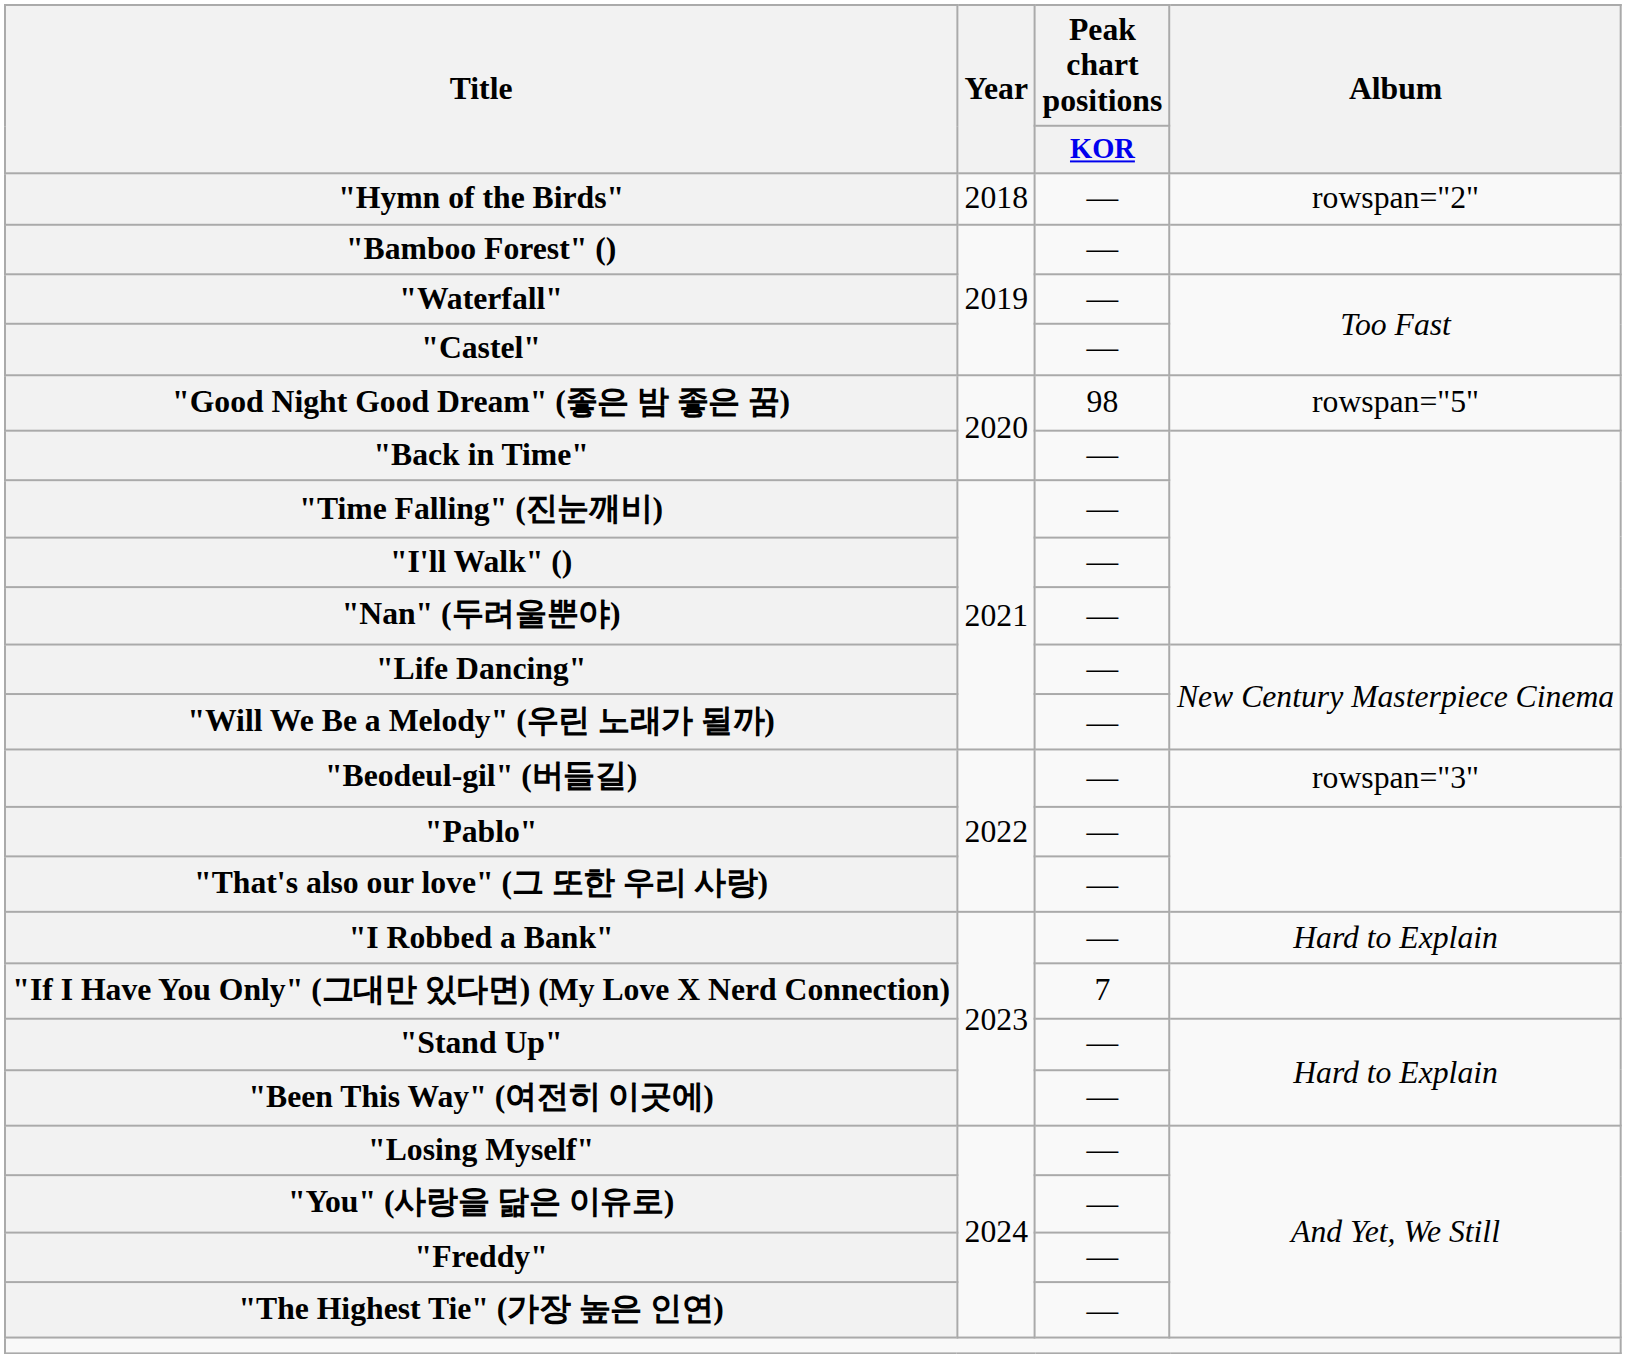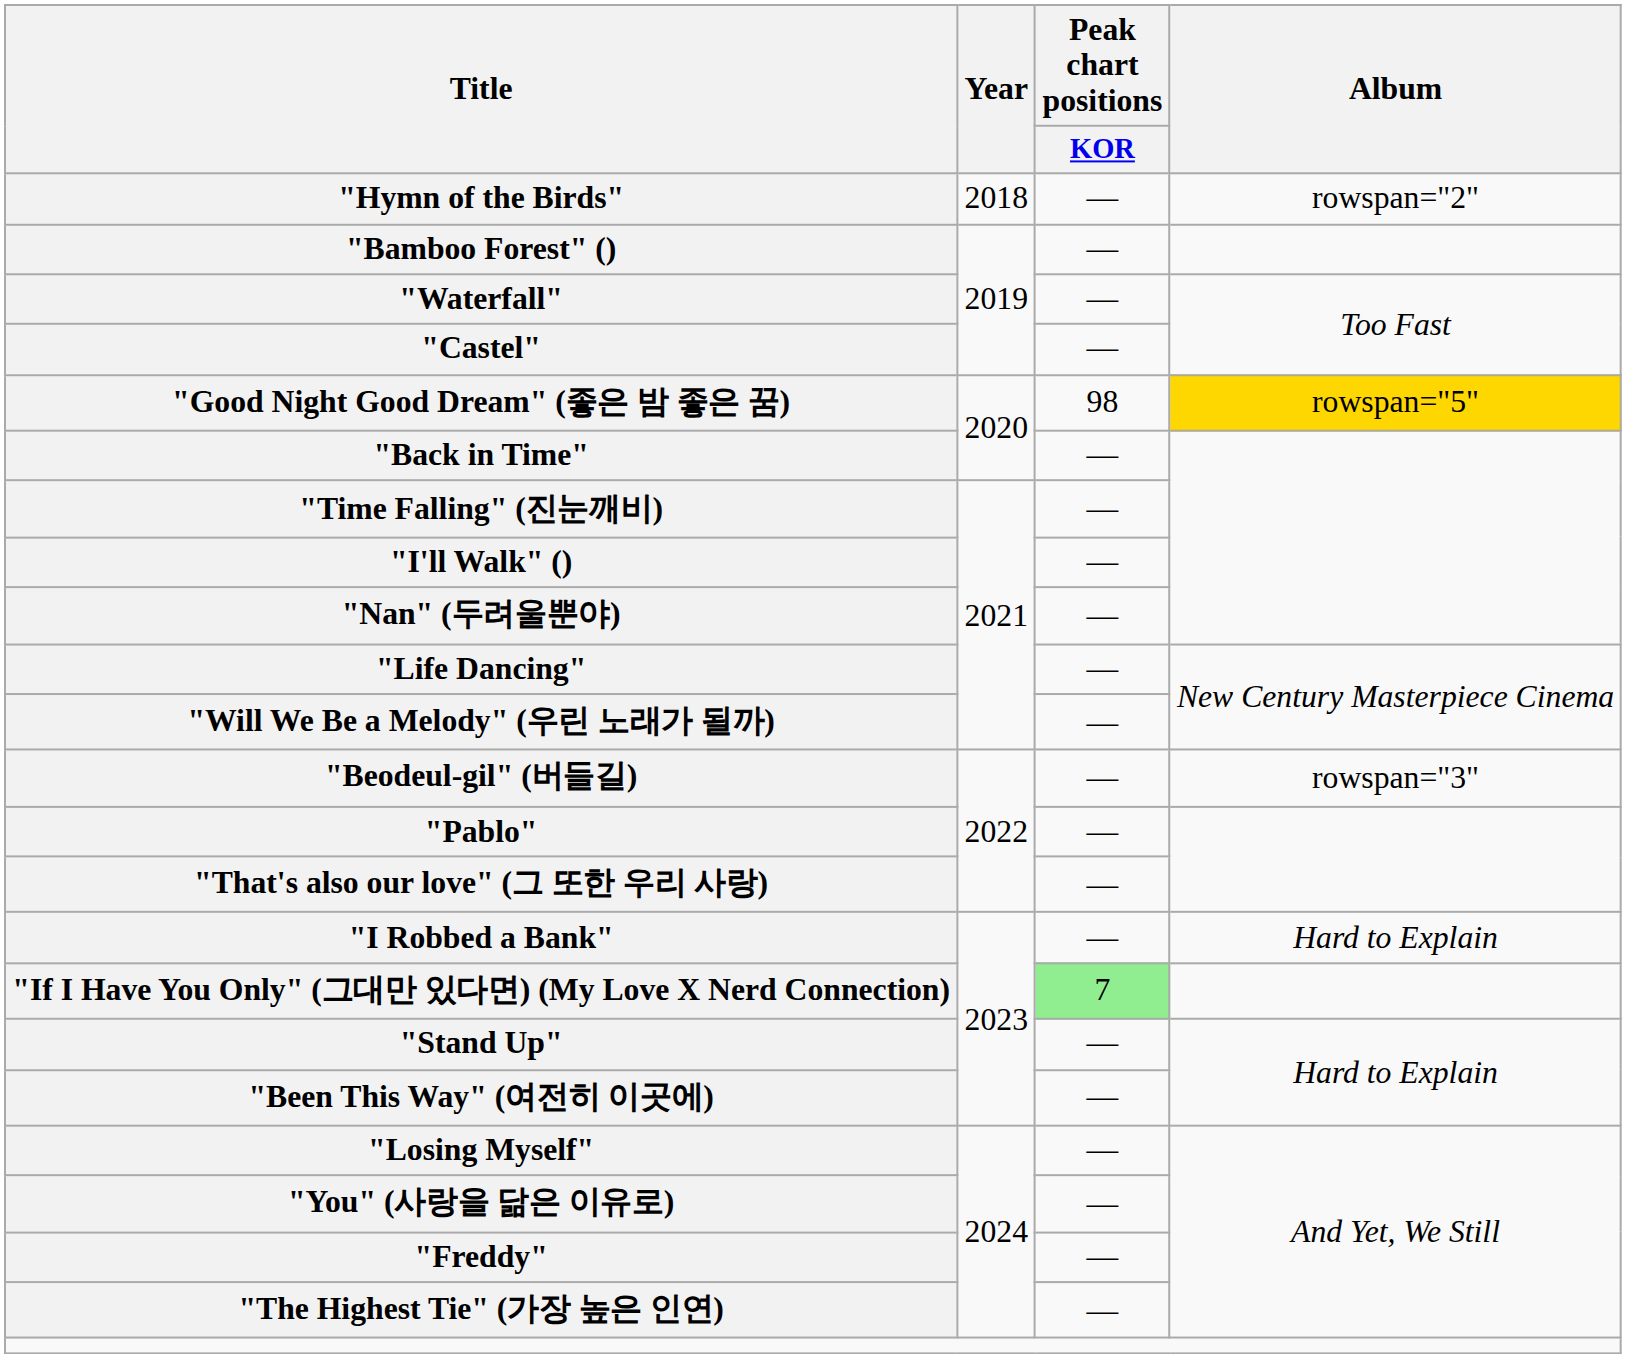(1396, 402) no background -> (1396, 402) gold background
(1102, 990) no background -> (1102, 990) lightgreen background
